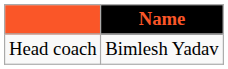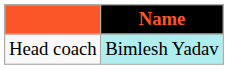(162, 49) no background -> (162, 49) paleturquoise background
